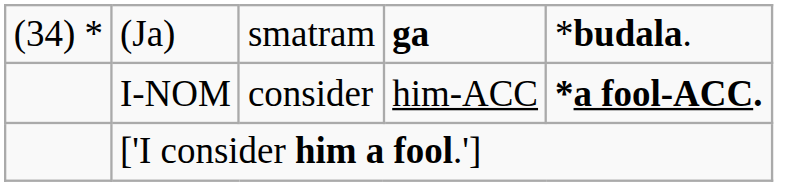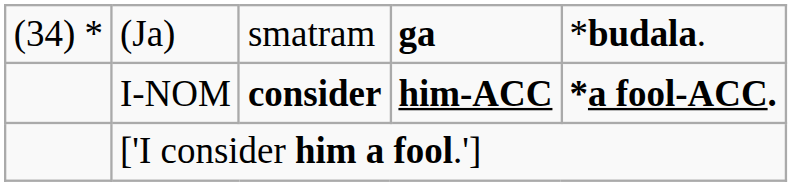(311, 92) normal -> (315, 92) bold
(465, 92) normal -> (475, 92) bold
